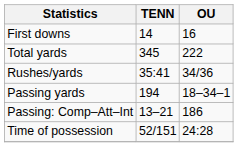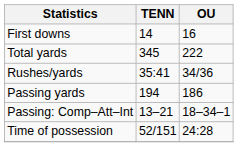(206, 92) 18–34–1 -> (193, 92) 186
(193, 112) 186 -> (206, 112) 18–34–1
